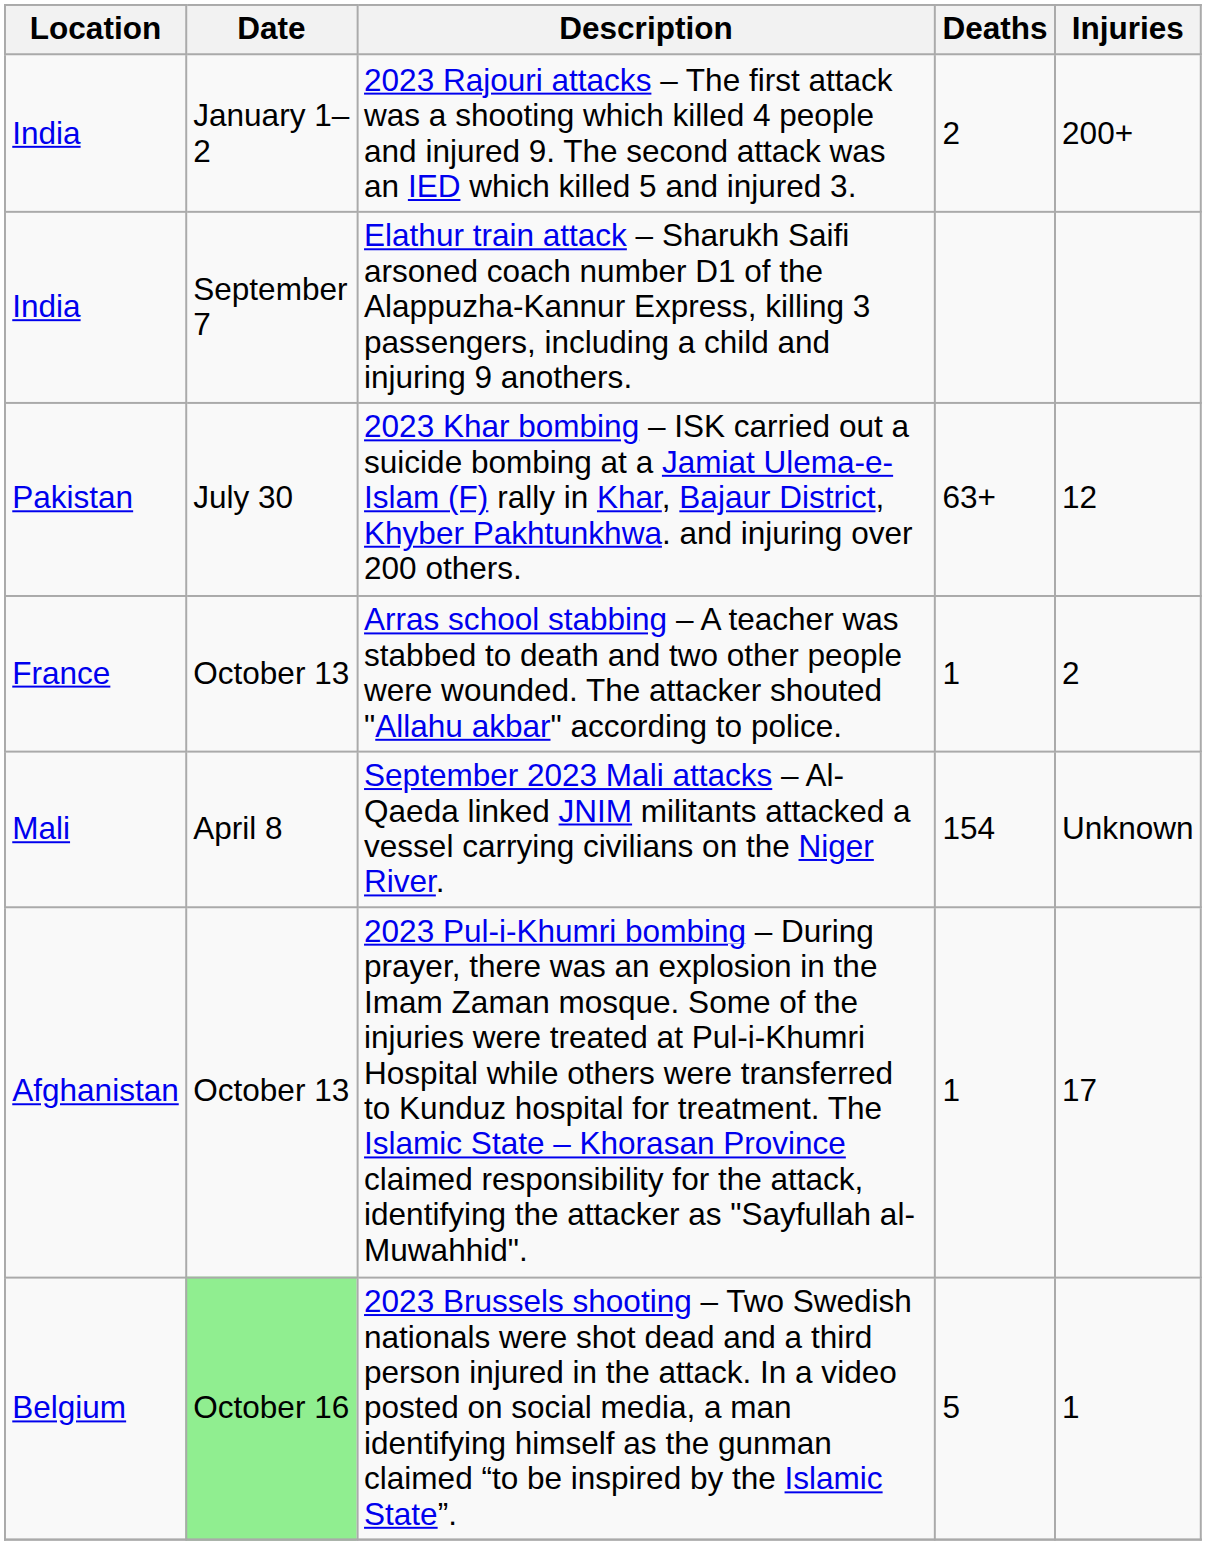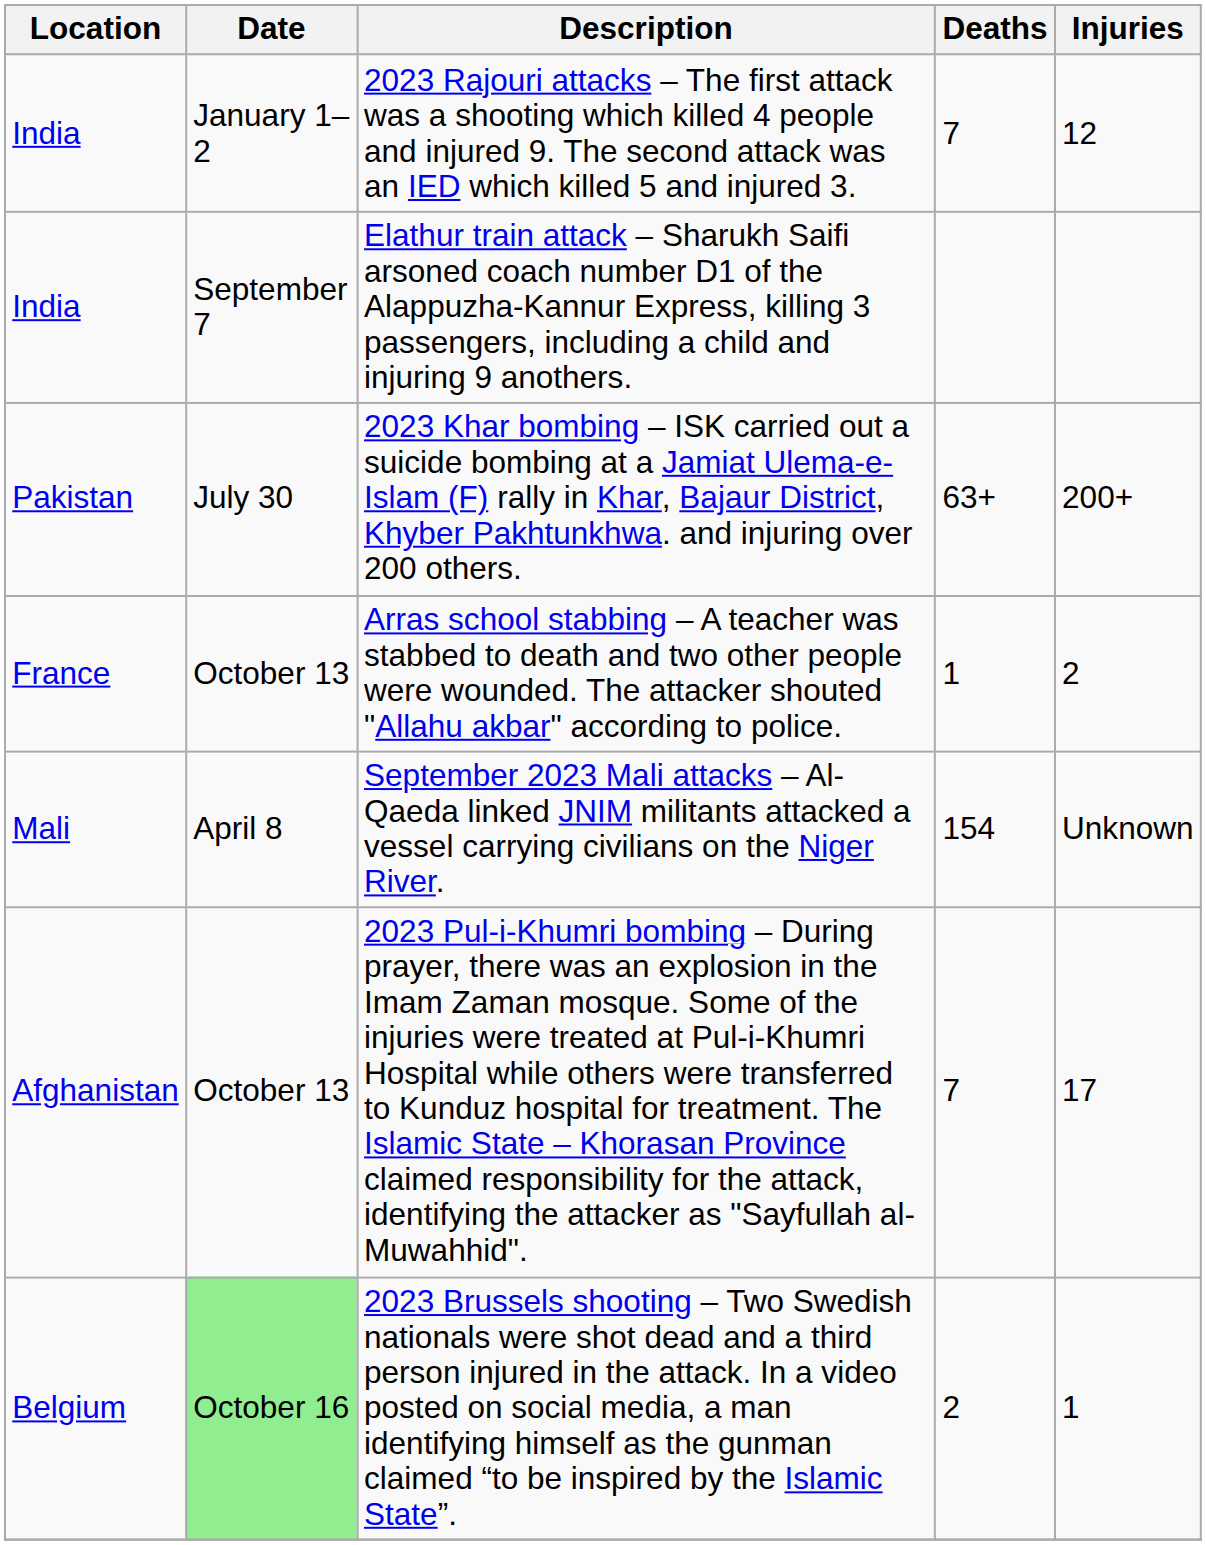(951, 132) 2 -> (951, 132) 7
(1098, 132) 200+ -> (1080, 132) 12
(1080, 498) 12 -> (1098, 498) 200+
(951, 1091) 1 -> (951, 1091) 7
(951, 1407) 5 -> (951, 1407) 2
